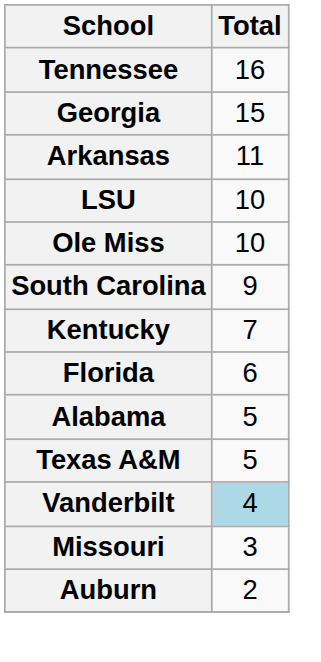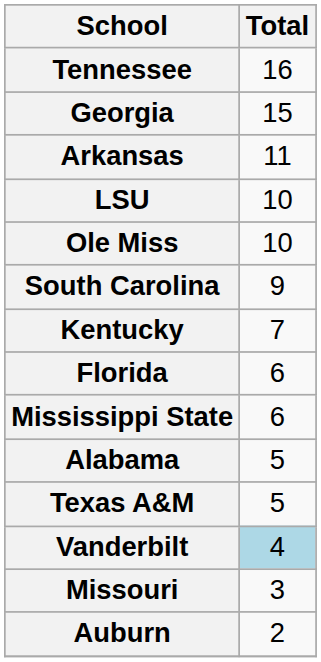+ row: (122, 416)
